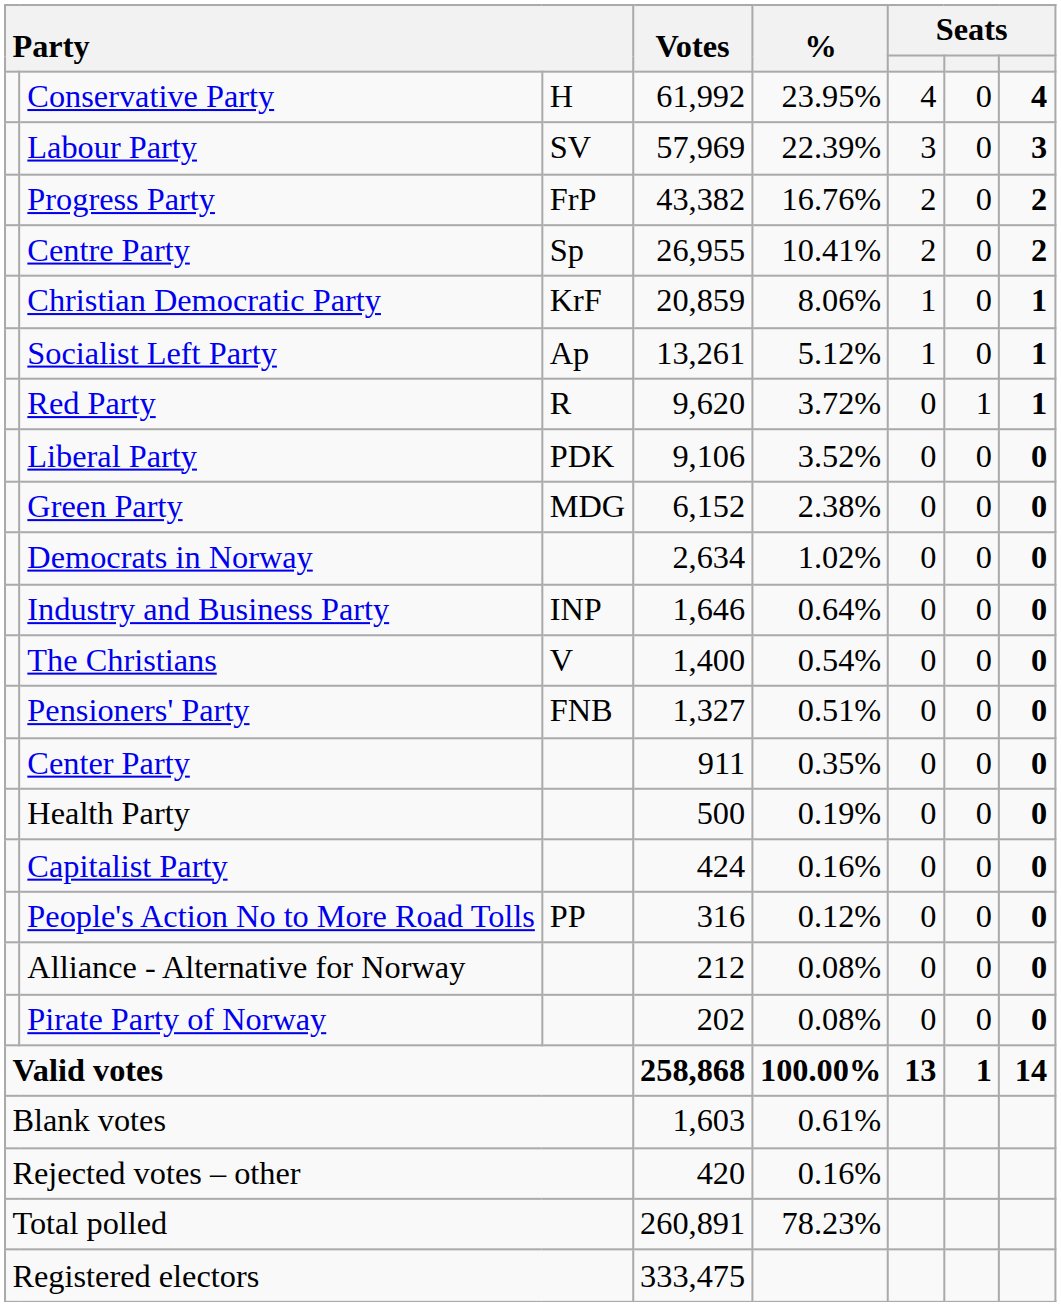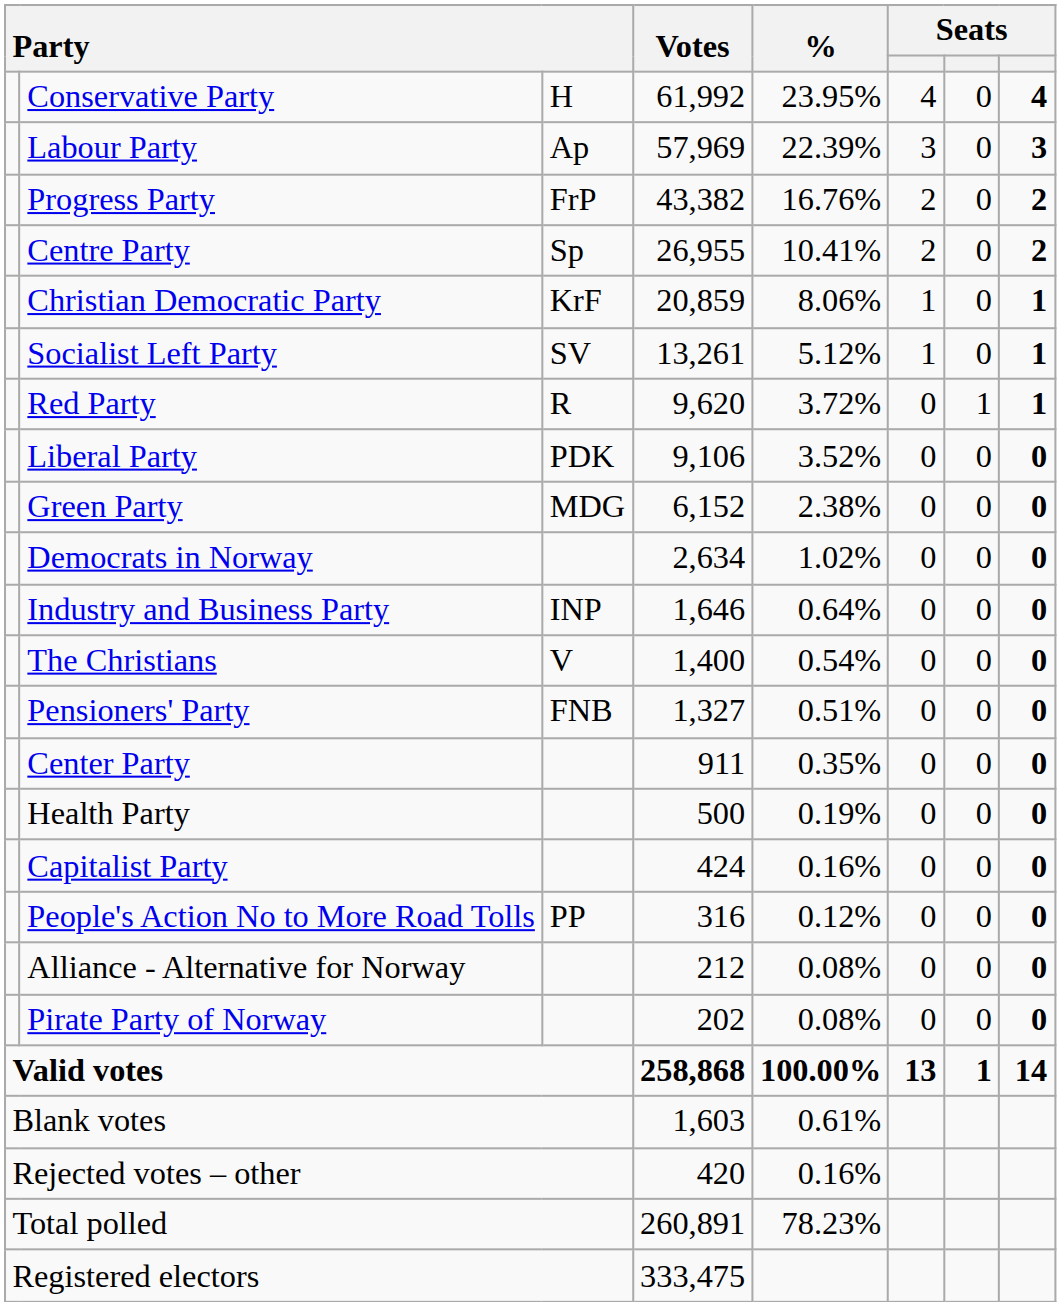(570, 147) SV -> (570, 147) Ap
(570, 352) Ap -> (570, 352) SV
